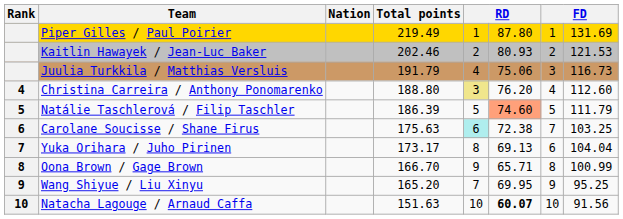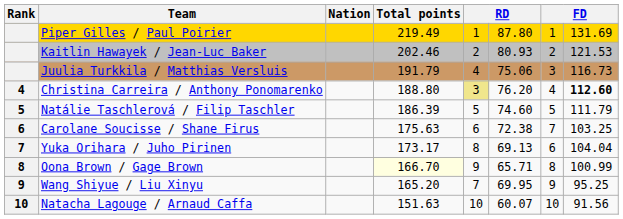(591, 90) normal -> (591, 90) bold
(515, 109) lightsalmon background -> (515, 109) no background
(476, 128) paleturquoise background -> (476, 128) no background
(418, 167) no background -> (418, 167) lightyellow background
(515, 205) bold -> (515, 205) normal
